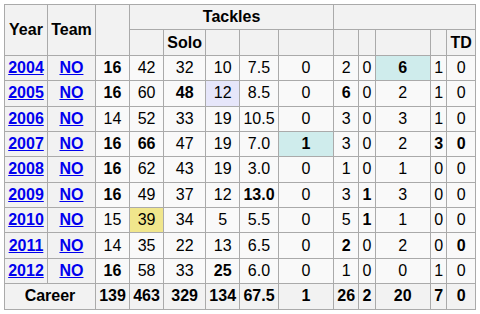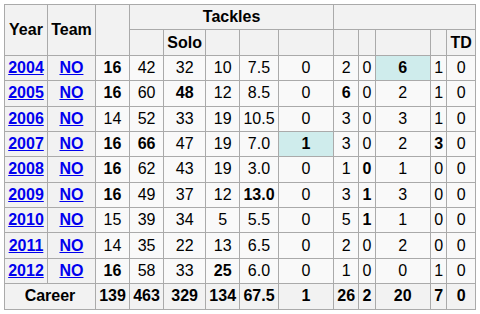(223, 93) lavender background -> (223, 93) no background
(461, 144) bold -> (461, 144) normal
(367, 169) normal -> (367, 169) bold
(147, 220) khaki background -> (147, 220) no background
(346, 245) bold -> (346, 245) normal
(461, 245) bold -> (461, 245) normal
